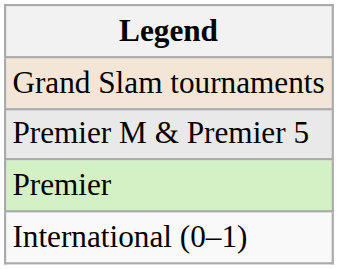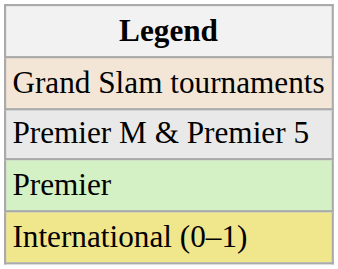(130, 236) no background -> (130, 236) khaki background
